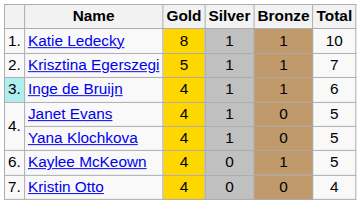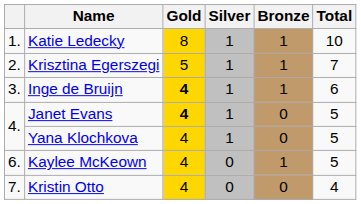(14, 89) paleturquoise background -> (14, 89) no background
(184, 89) normal -> (184, 89) bold
(184, 114) normal -> (184, 114) bold
